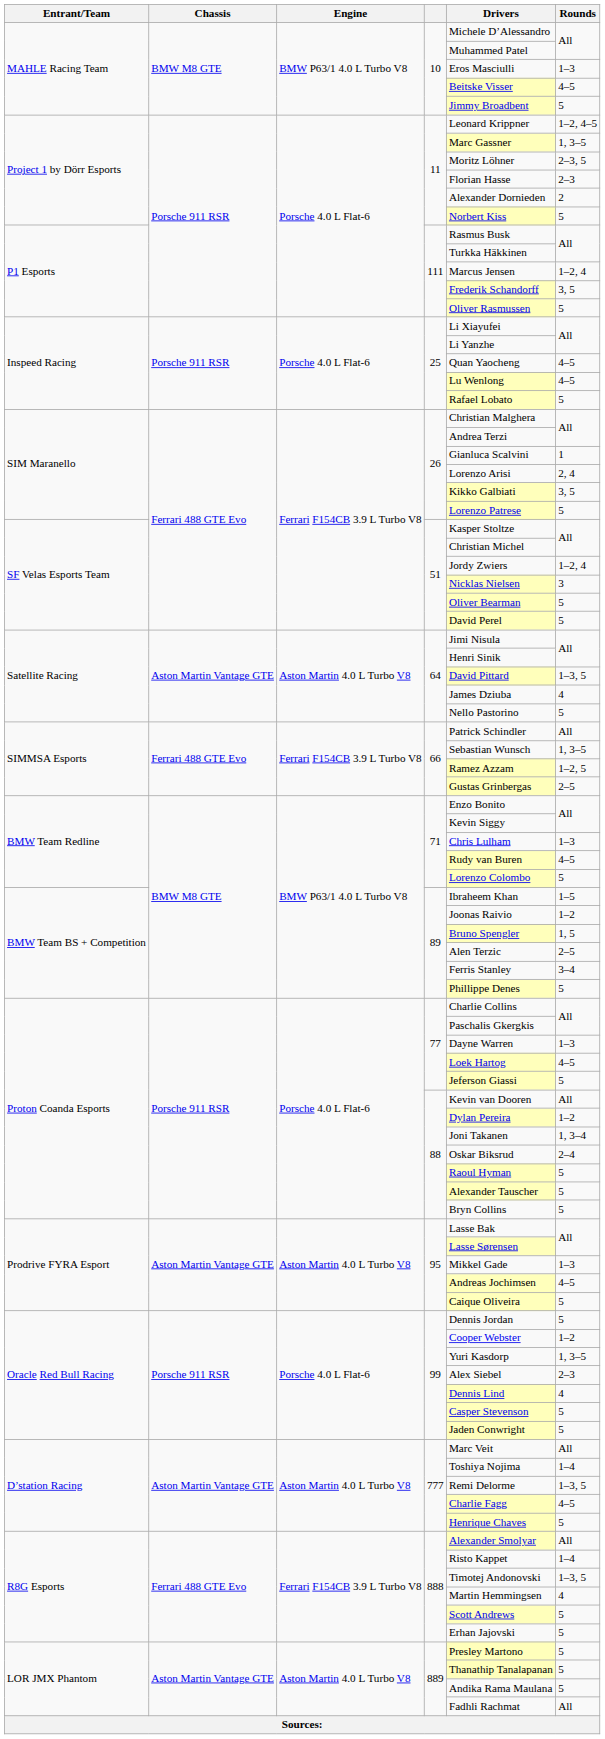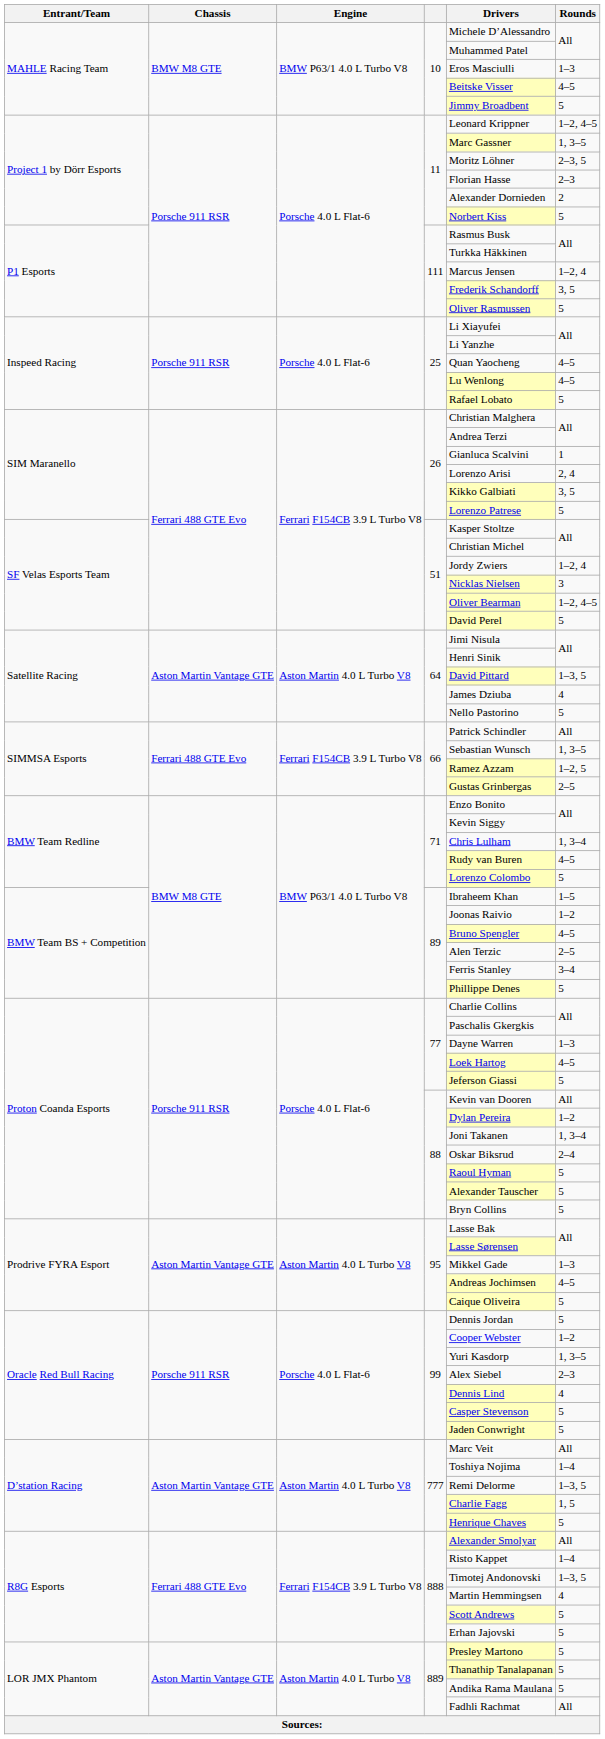(561, 602) 5 -> (578, 602) 1–2, 4–5
(567, 841) 1–3 -> (572, 841) 1, 3–4
(567, 933) 1, 5 -> (567, 933) 4–5
(567, 1503) 4–5 -> (567, 1503) 1, 5
